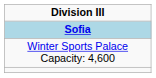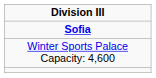(78, 30) lightblue background -> (78, 30) no background
